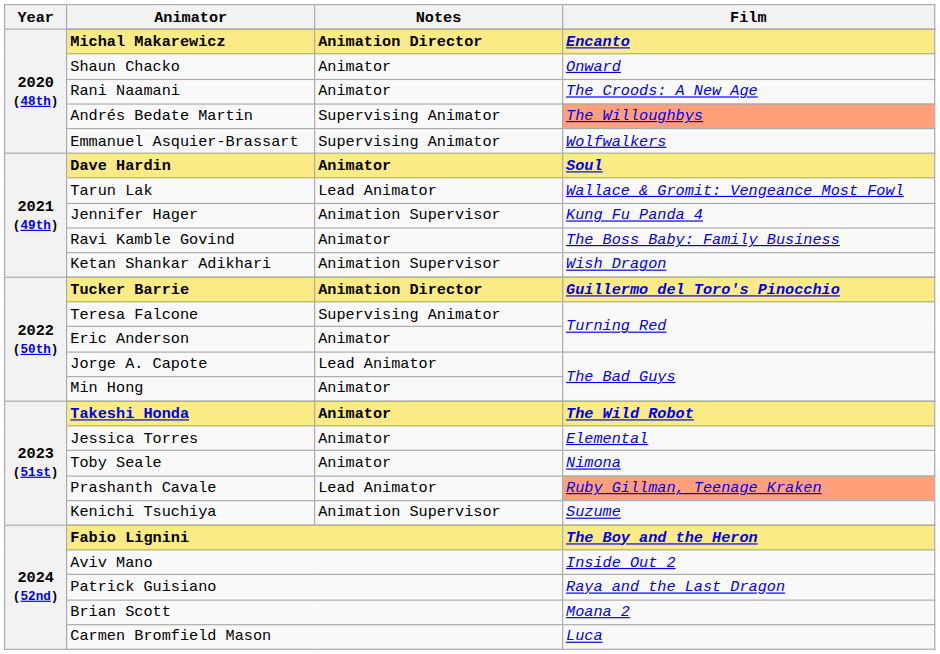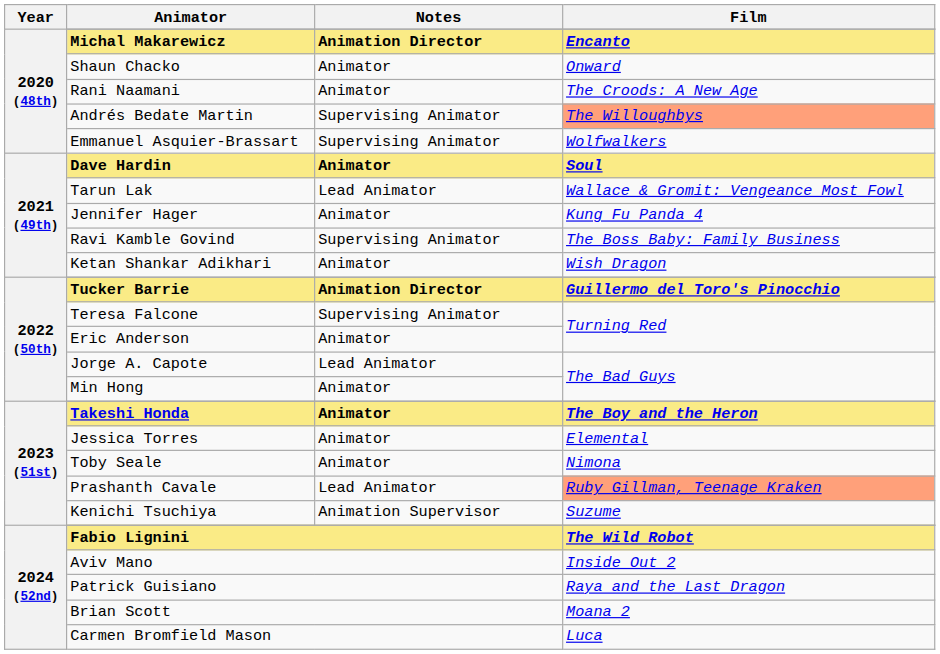(409, 215) Animation Supervisor -> (355, 215) Animator
(355, 240) Animator -> (409, 240) Supervising Animator
(409, 265) Animation Supervisor -> (355, 265) Animator
(630, 414) The Wild Robot -> (662, 414) The Boy and the Heron
(662, 538) The Boy and the Heron -> (630, 538) The Wild Robot
